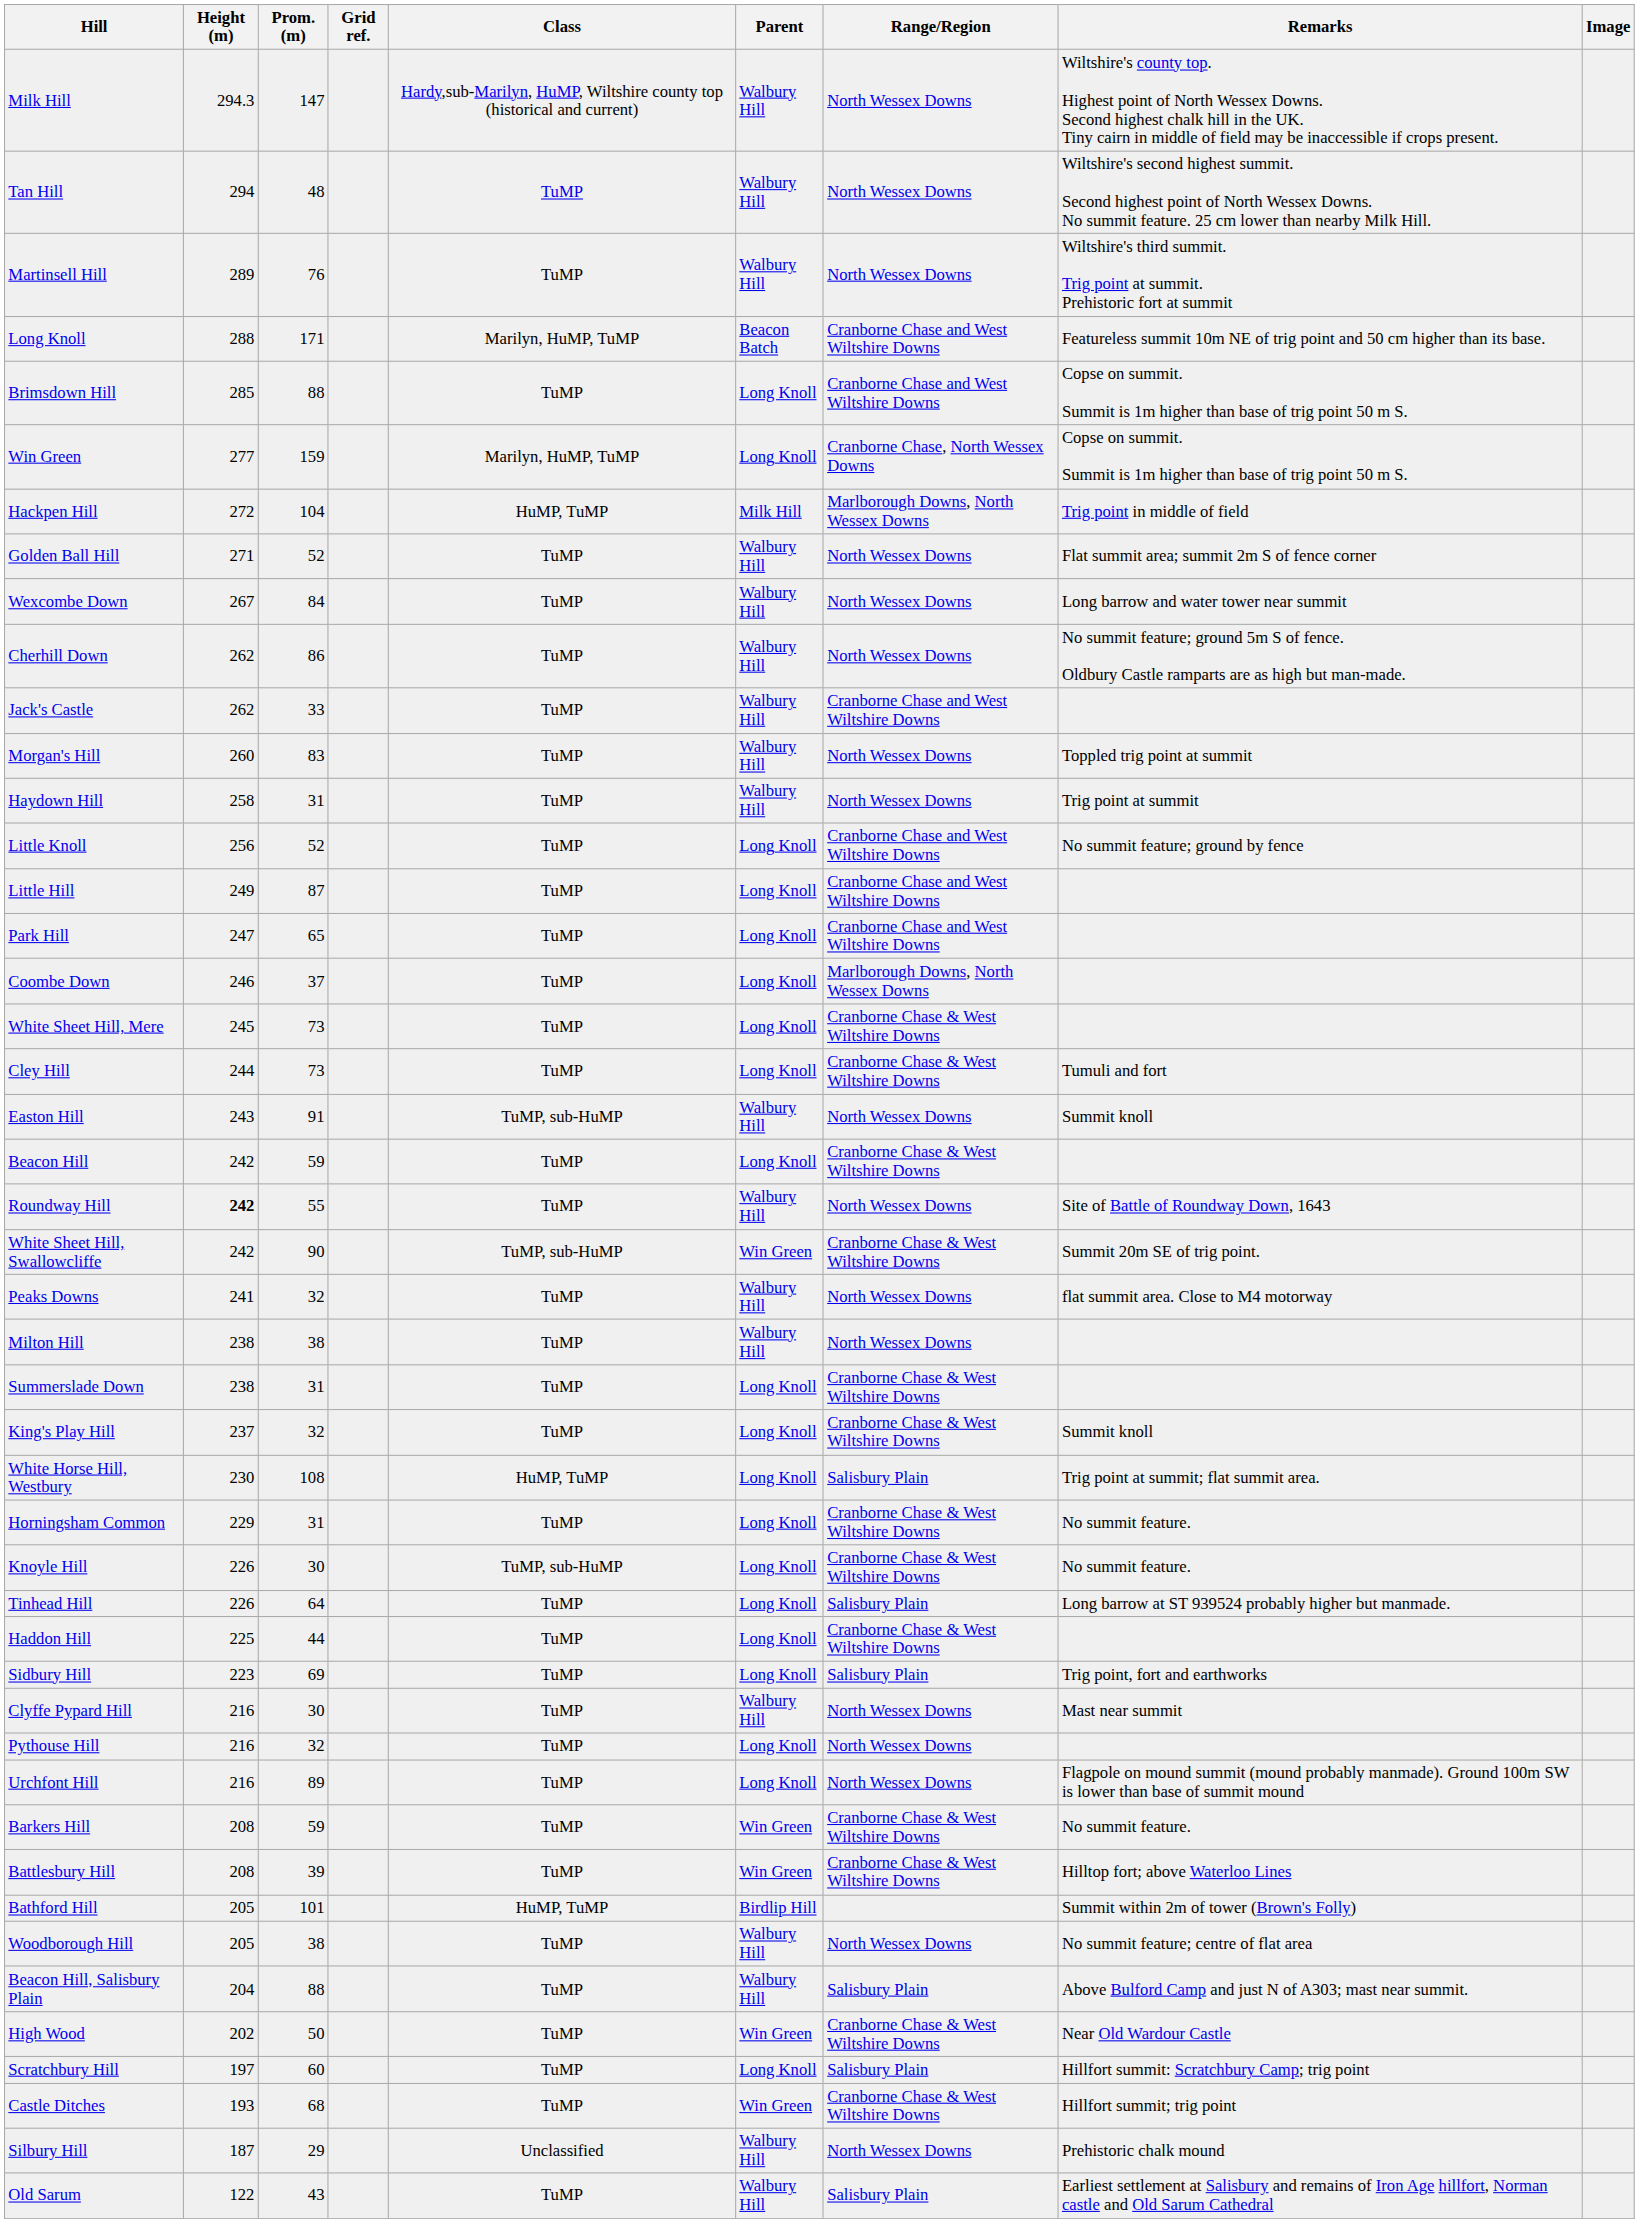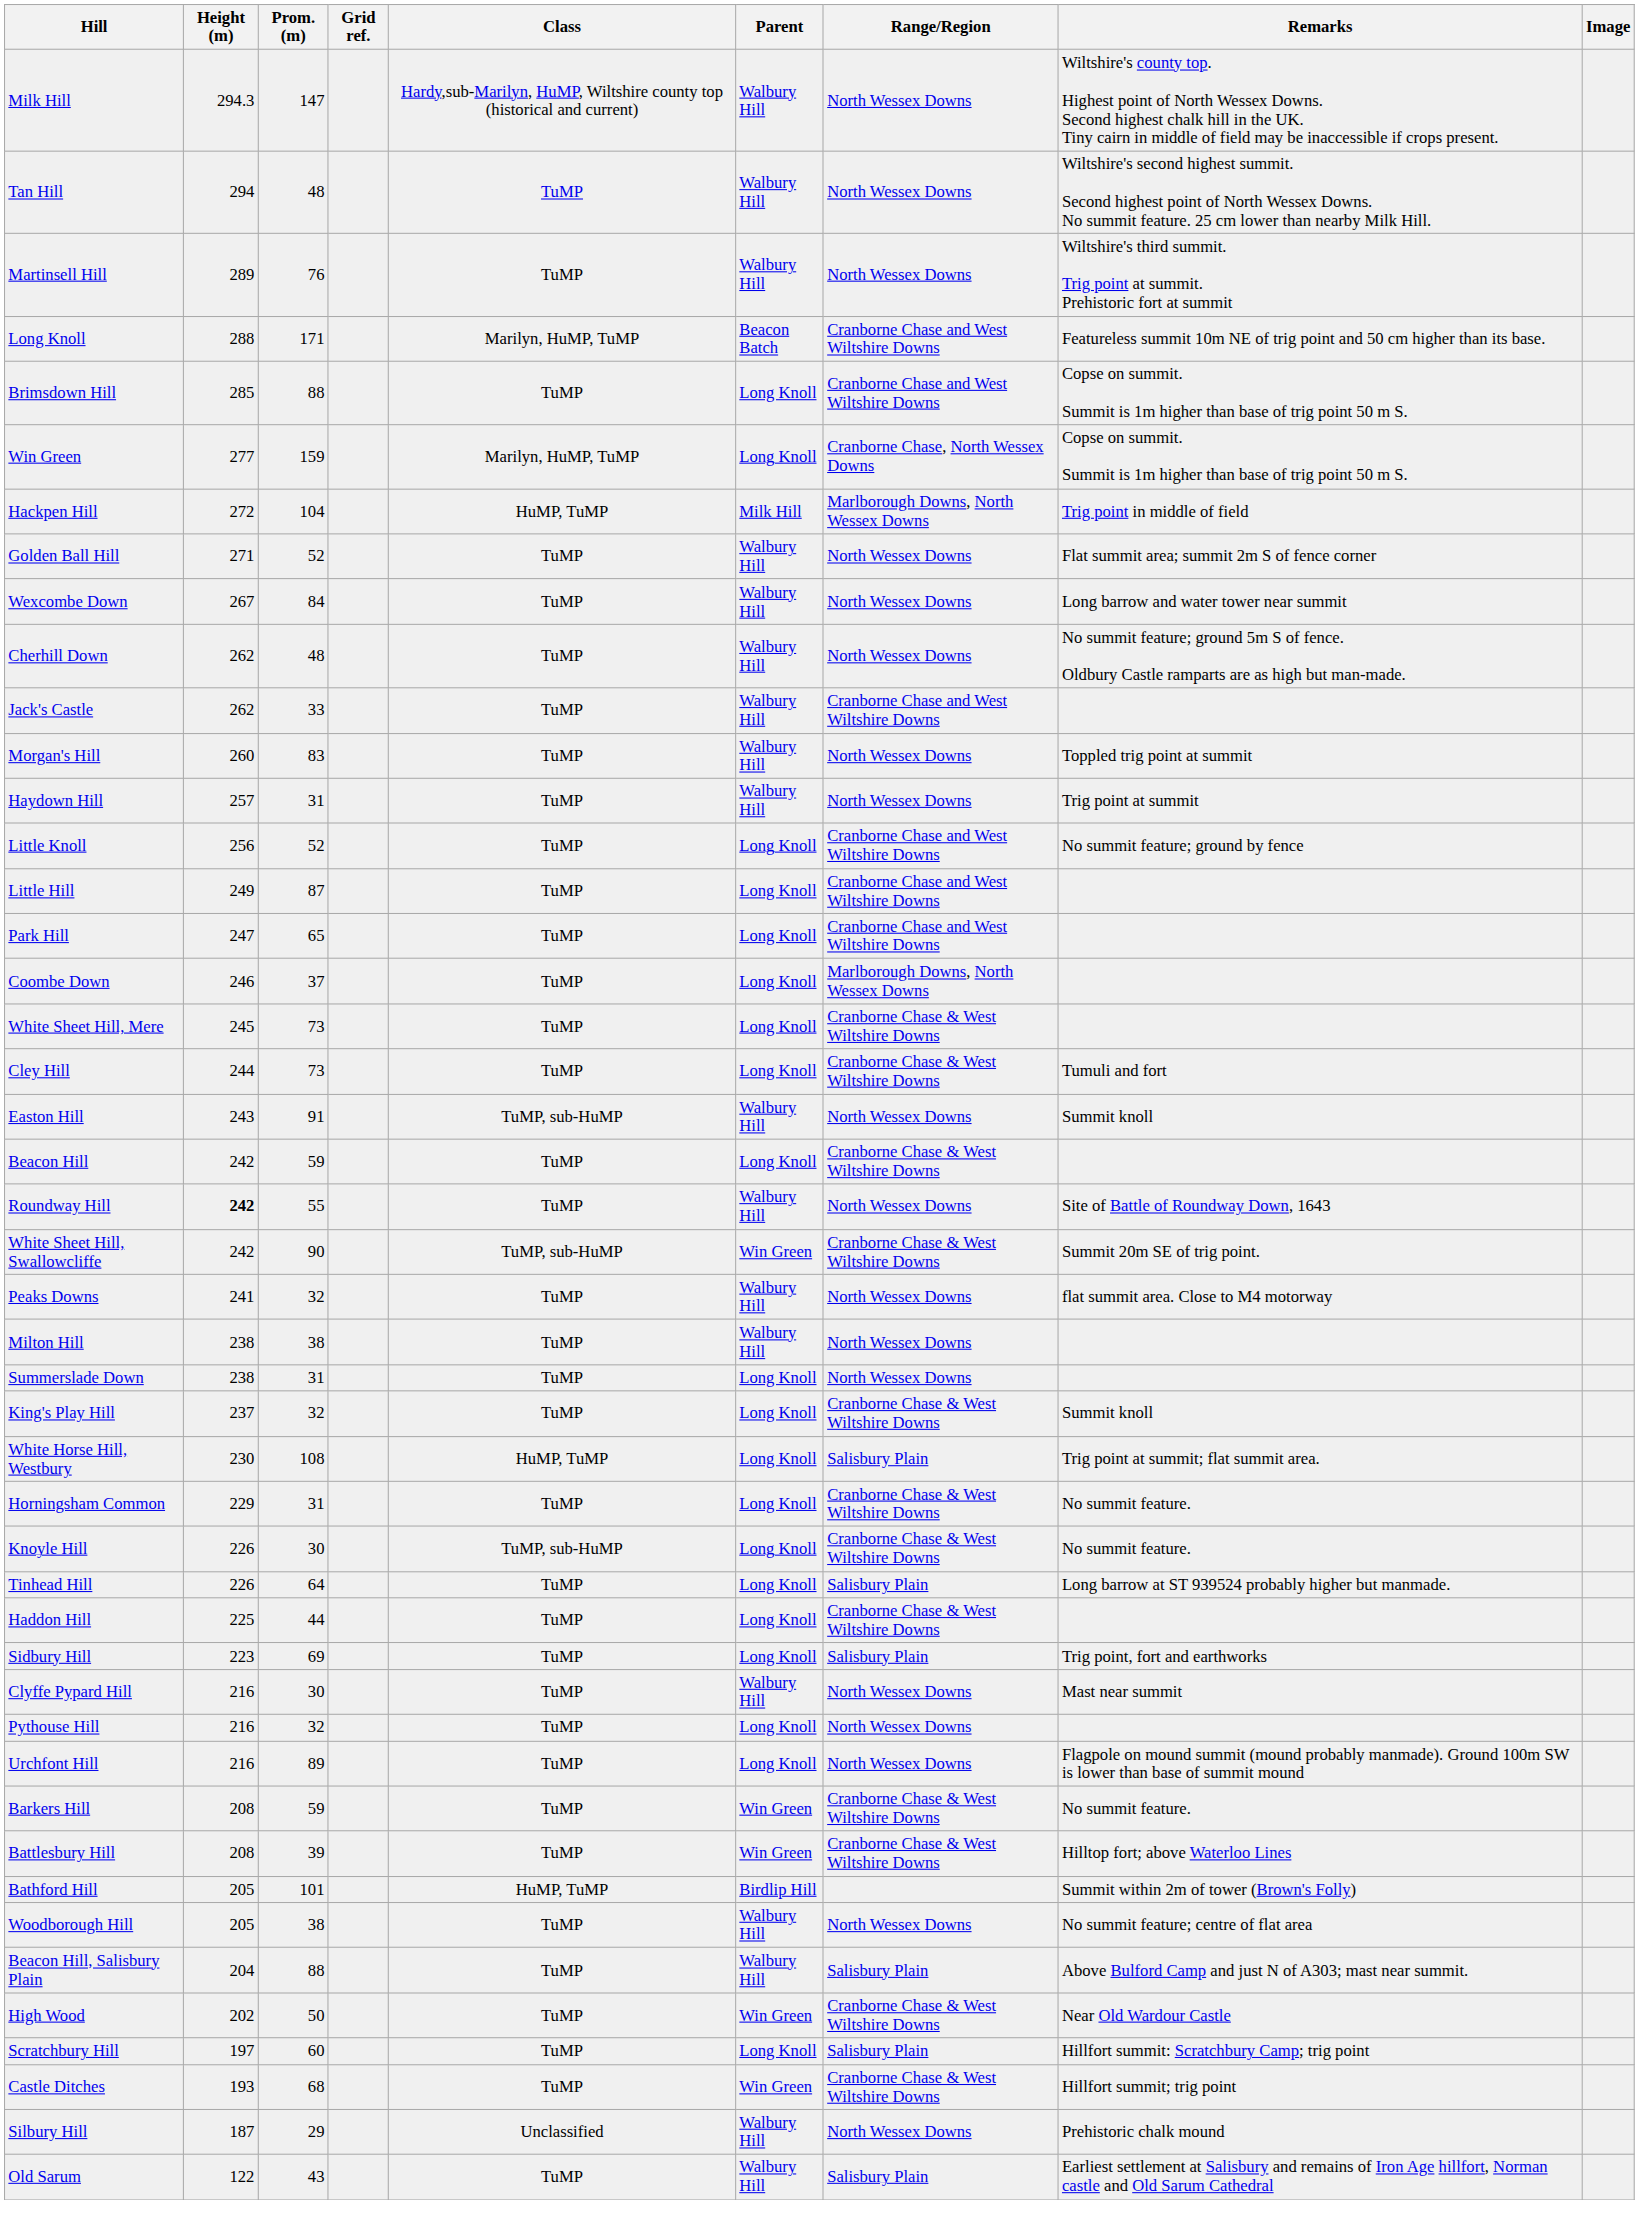(316, 655) 86 -> (316, 655) 48
(242, 800) 258 -> (242, 800) 257
(912, 1387) Cranborne Chase & West Wiltshire Downs -> (899, 1377) North Wessex Downs
